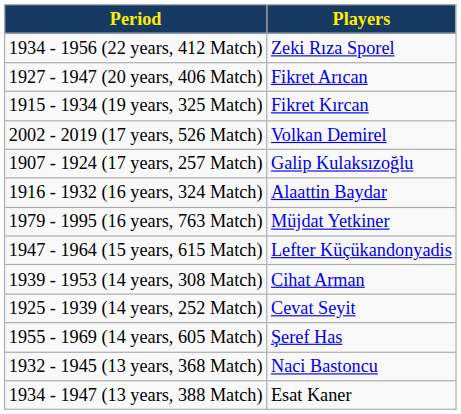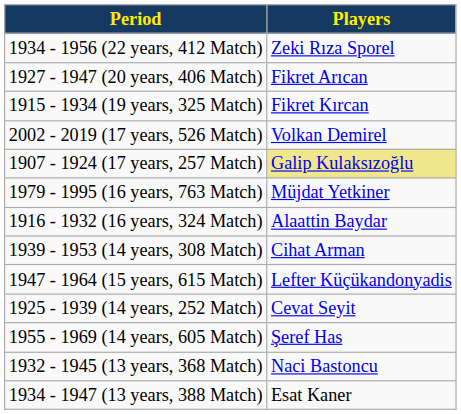(342, 163) no background -> (342, 163) khaki background
rows swapped: (136, 192) <-> (136, 221)
rows swapped: (136, 250) <-> (136, 279)
